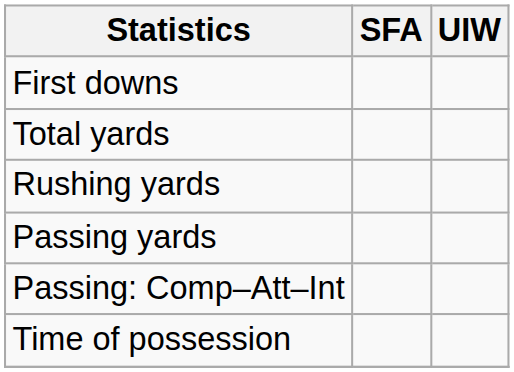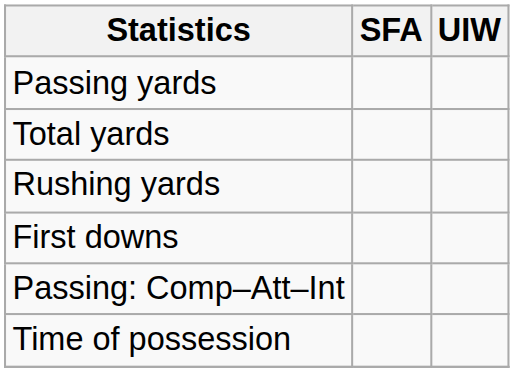rows swapped: (96, 82) <-> (115, 236)
